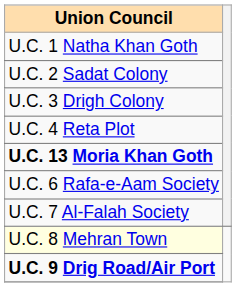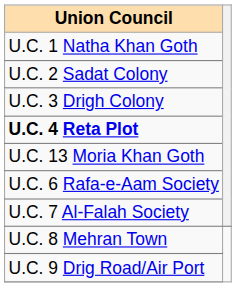(72, 129) normal -> (73, 129) bold
(111, 157) bold -> (106, 157) normal
(88, 240) lightyellow background -> (88, 240) no background
(112, 267) bold -> (106, 267) normal
